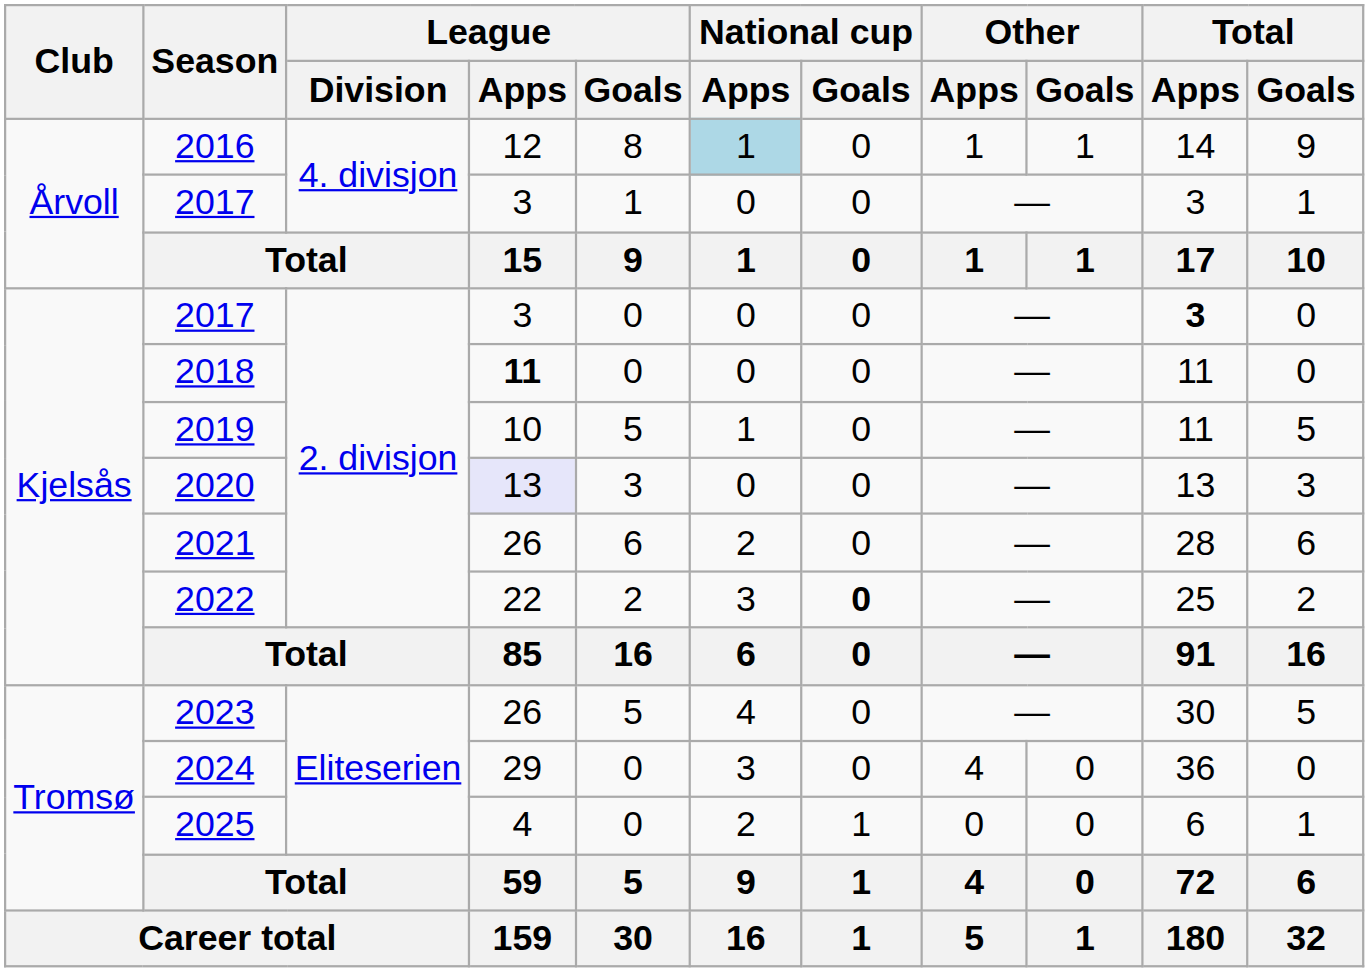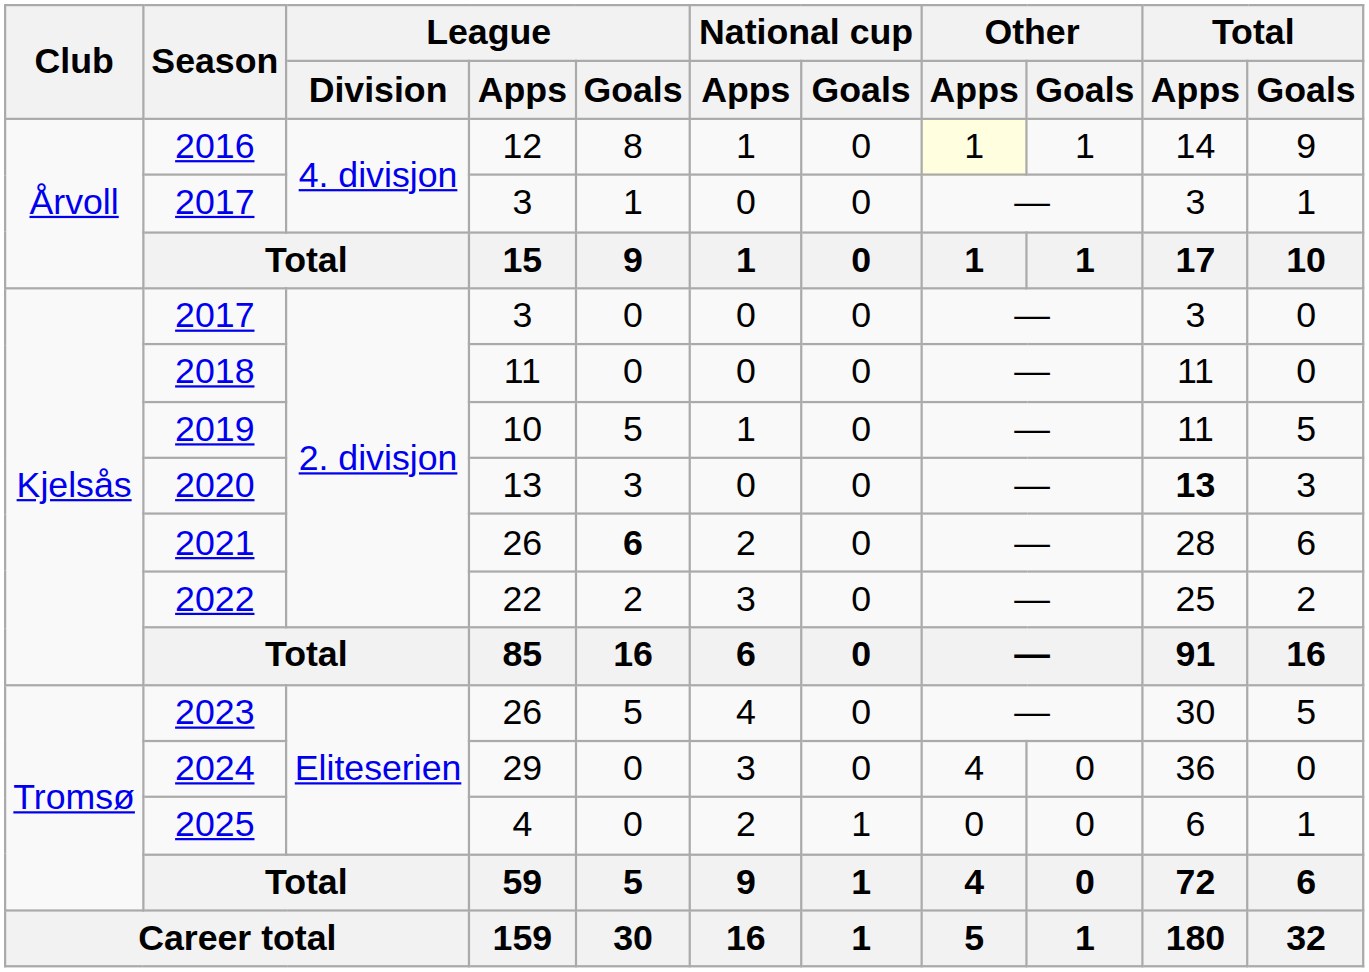(746, 145) lightblue background -> (746, 145) no background
(974, 145) no background -> (974, 145) lightyellow background
(1195, 315) bold -> (1195, 315) normal
(522, 372) bold -> (522, 372) normal
(522, 485) lavender background -> (522, 485) no background
(1195, 485) normal -> (1195, 485) bold
(633, 542) normal -> (633, 542) bold
(861, 598) bold -> (861, 598) normal
